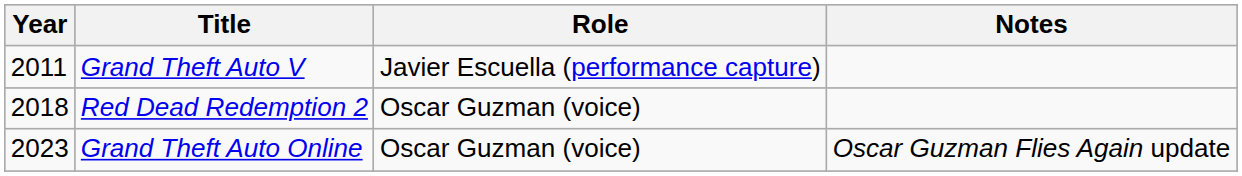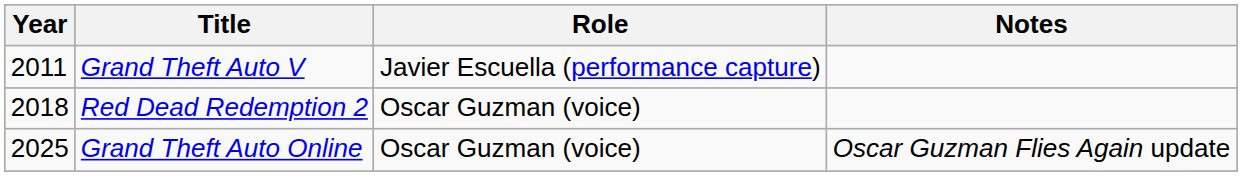(40, 149) 2023 -> (40, 149) 2025
